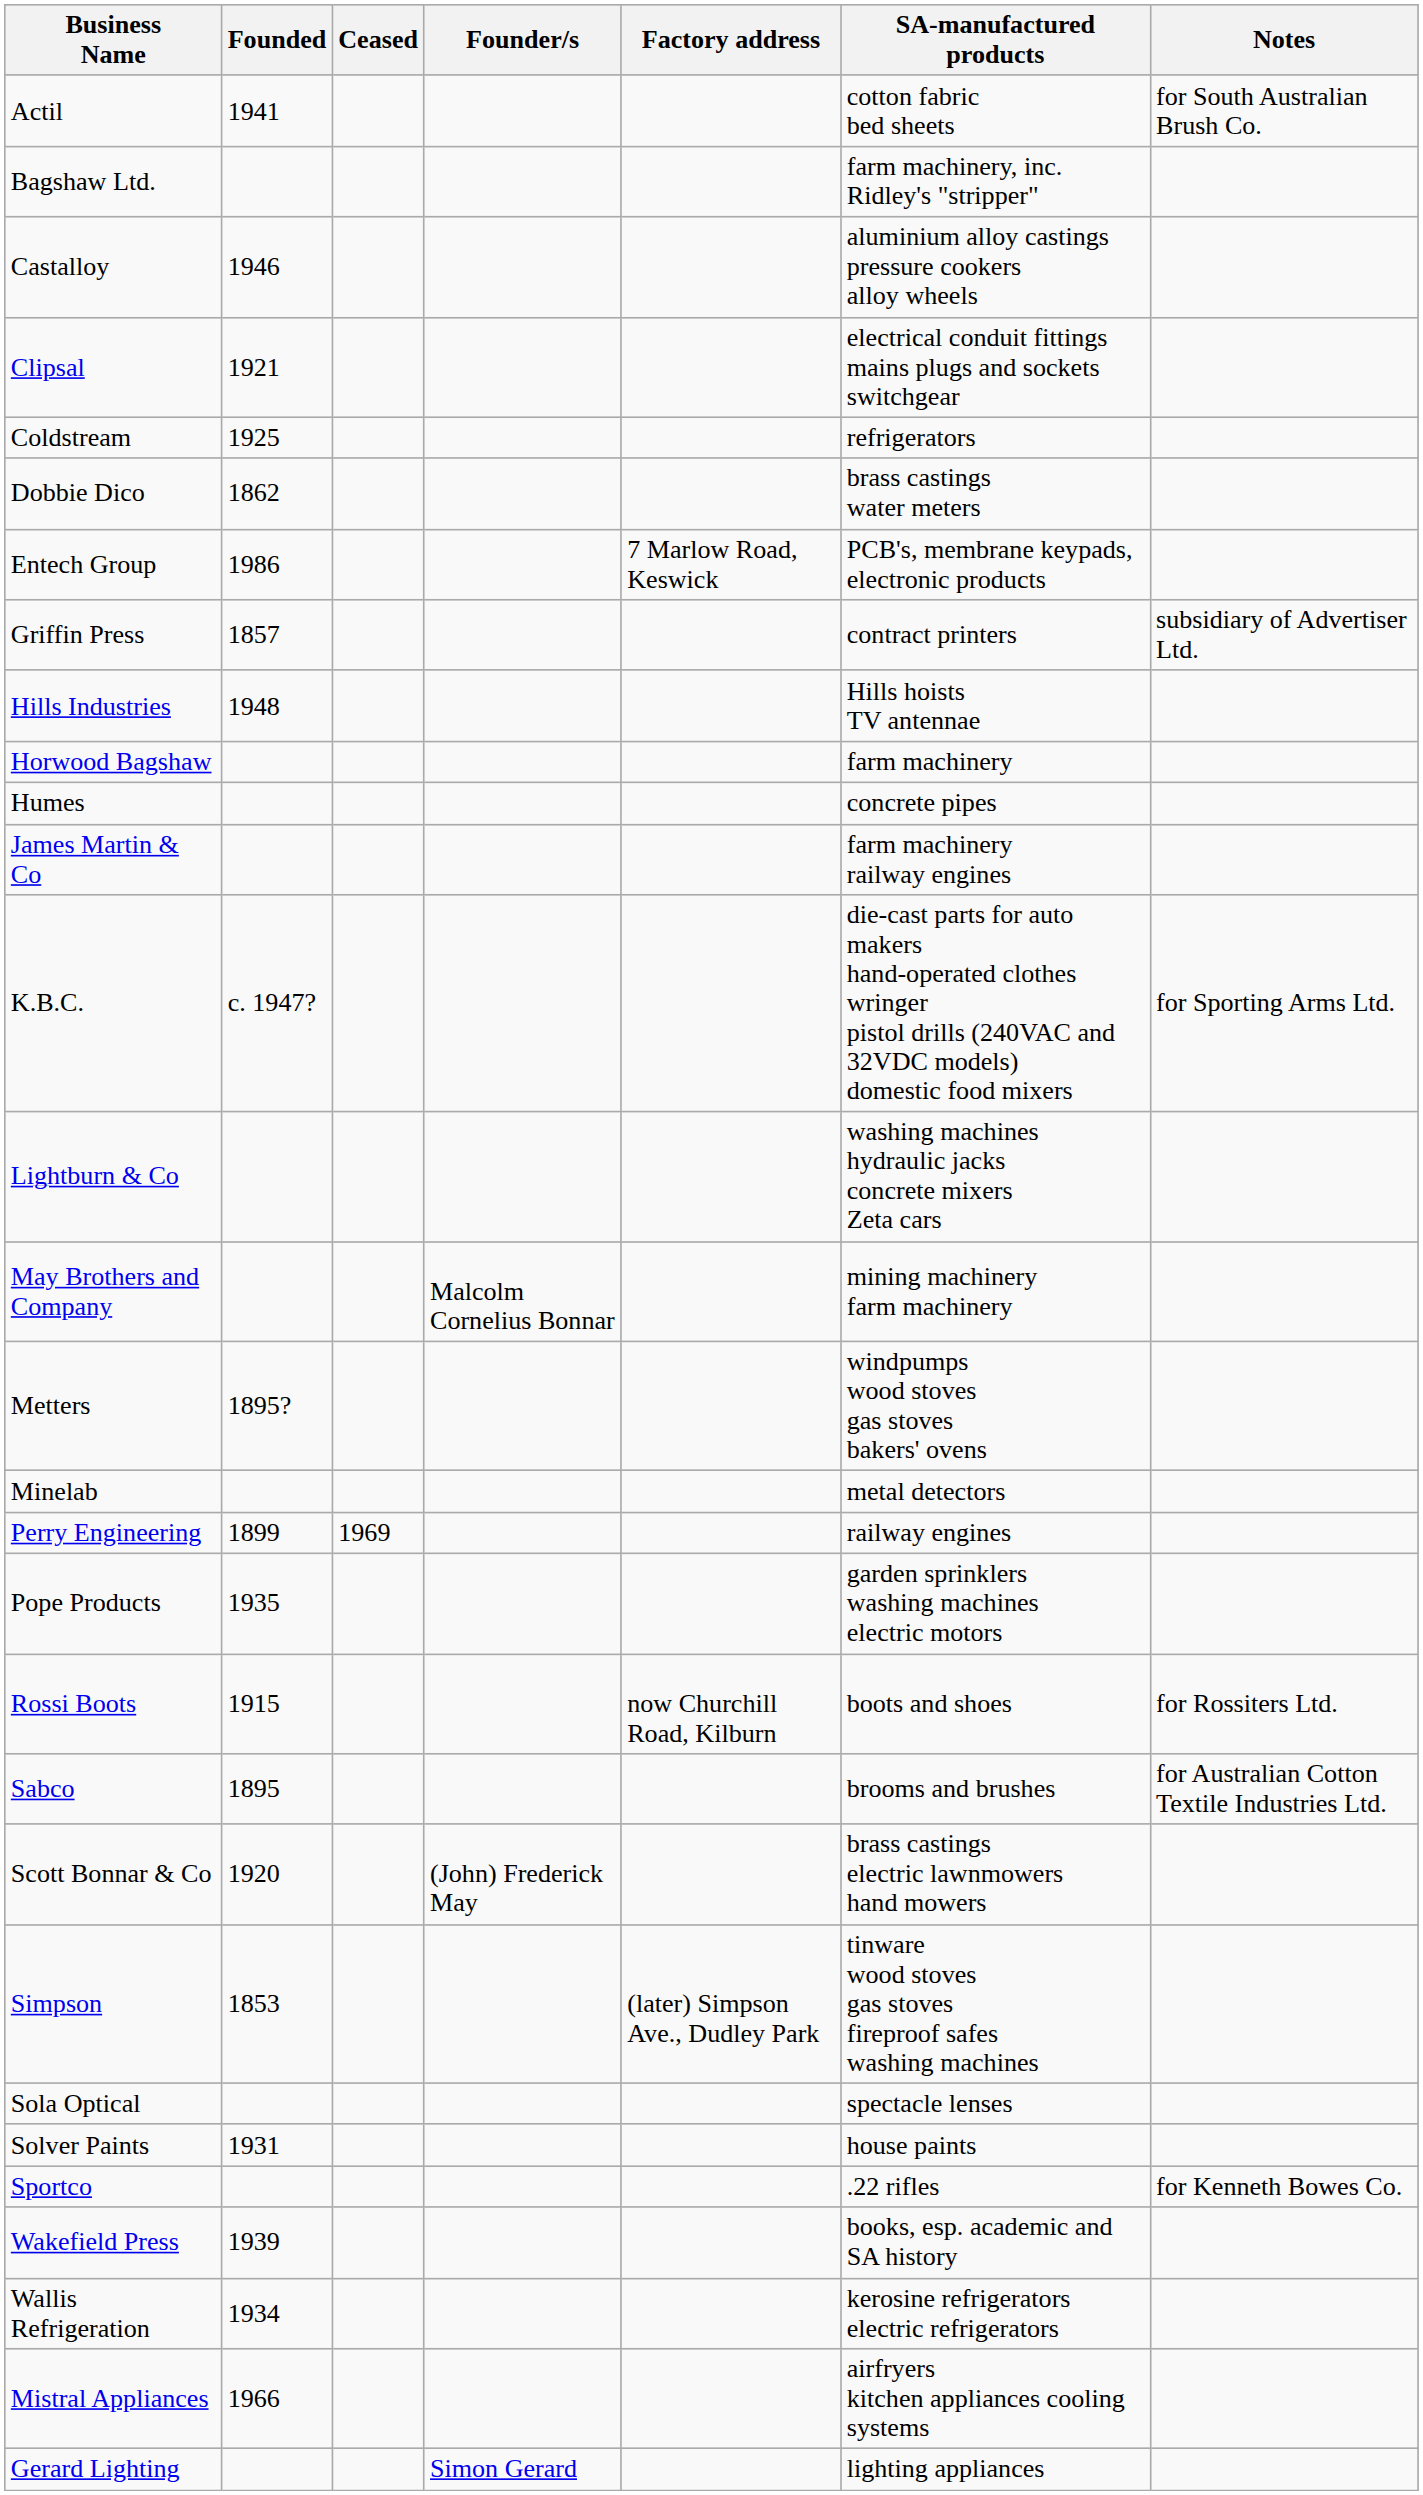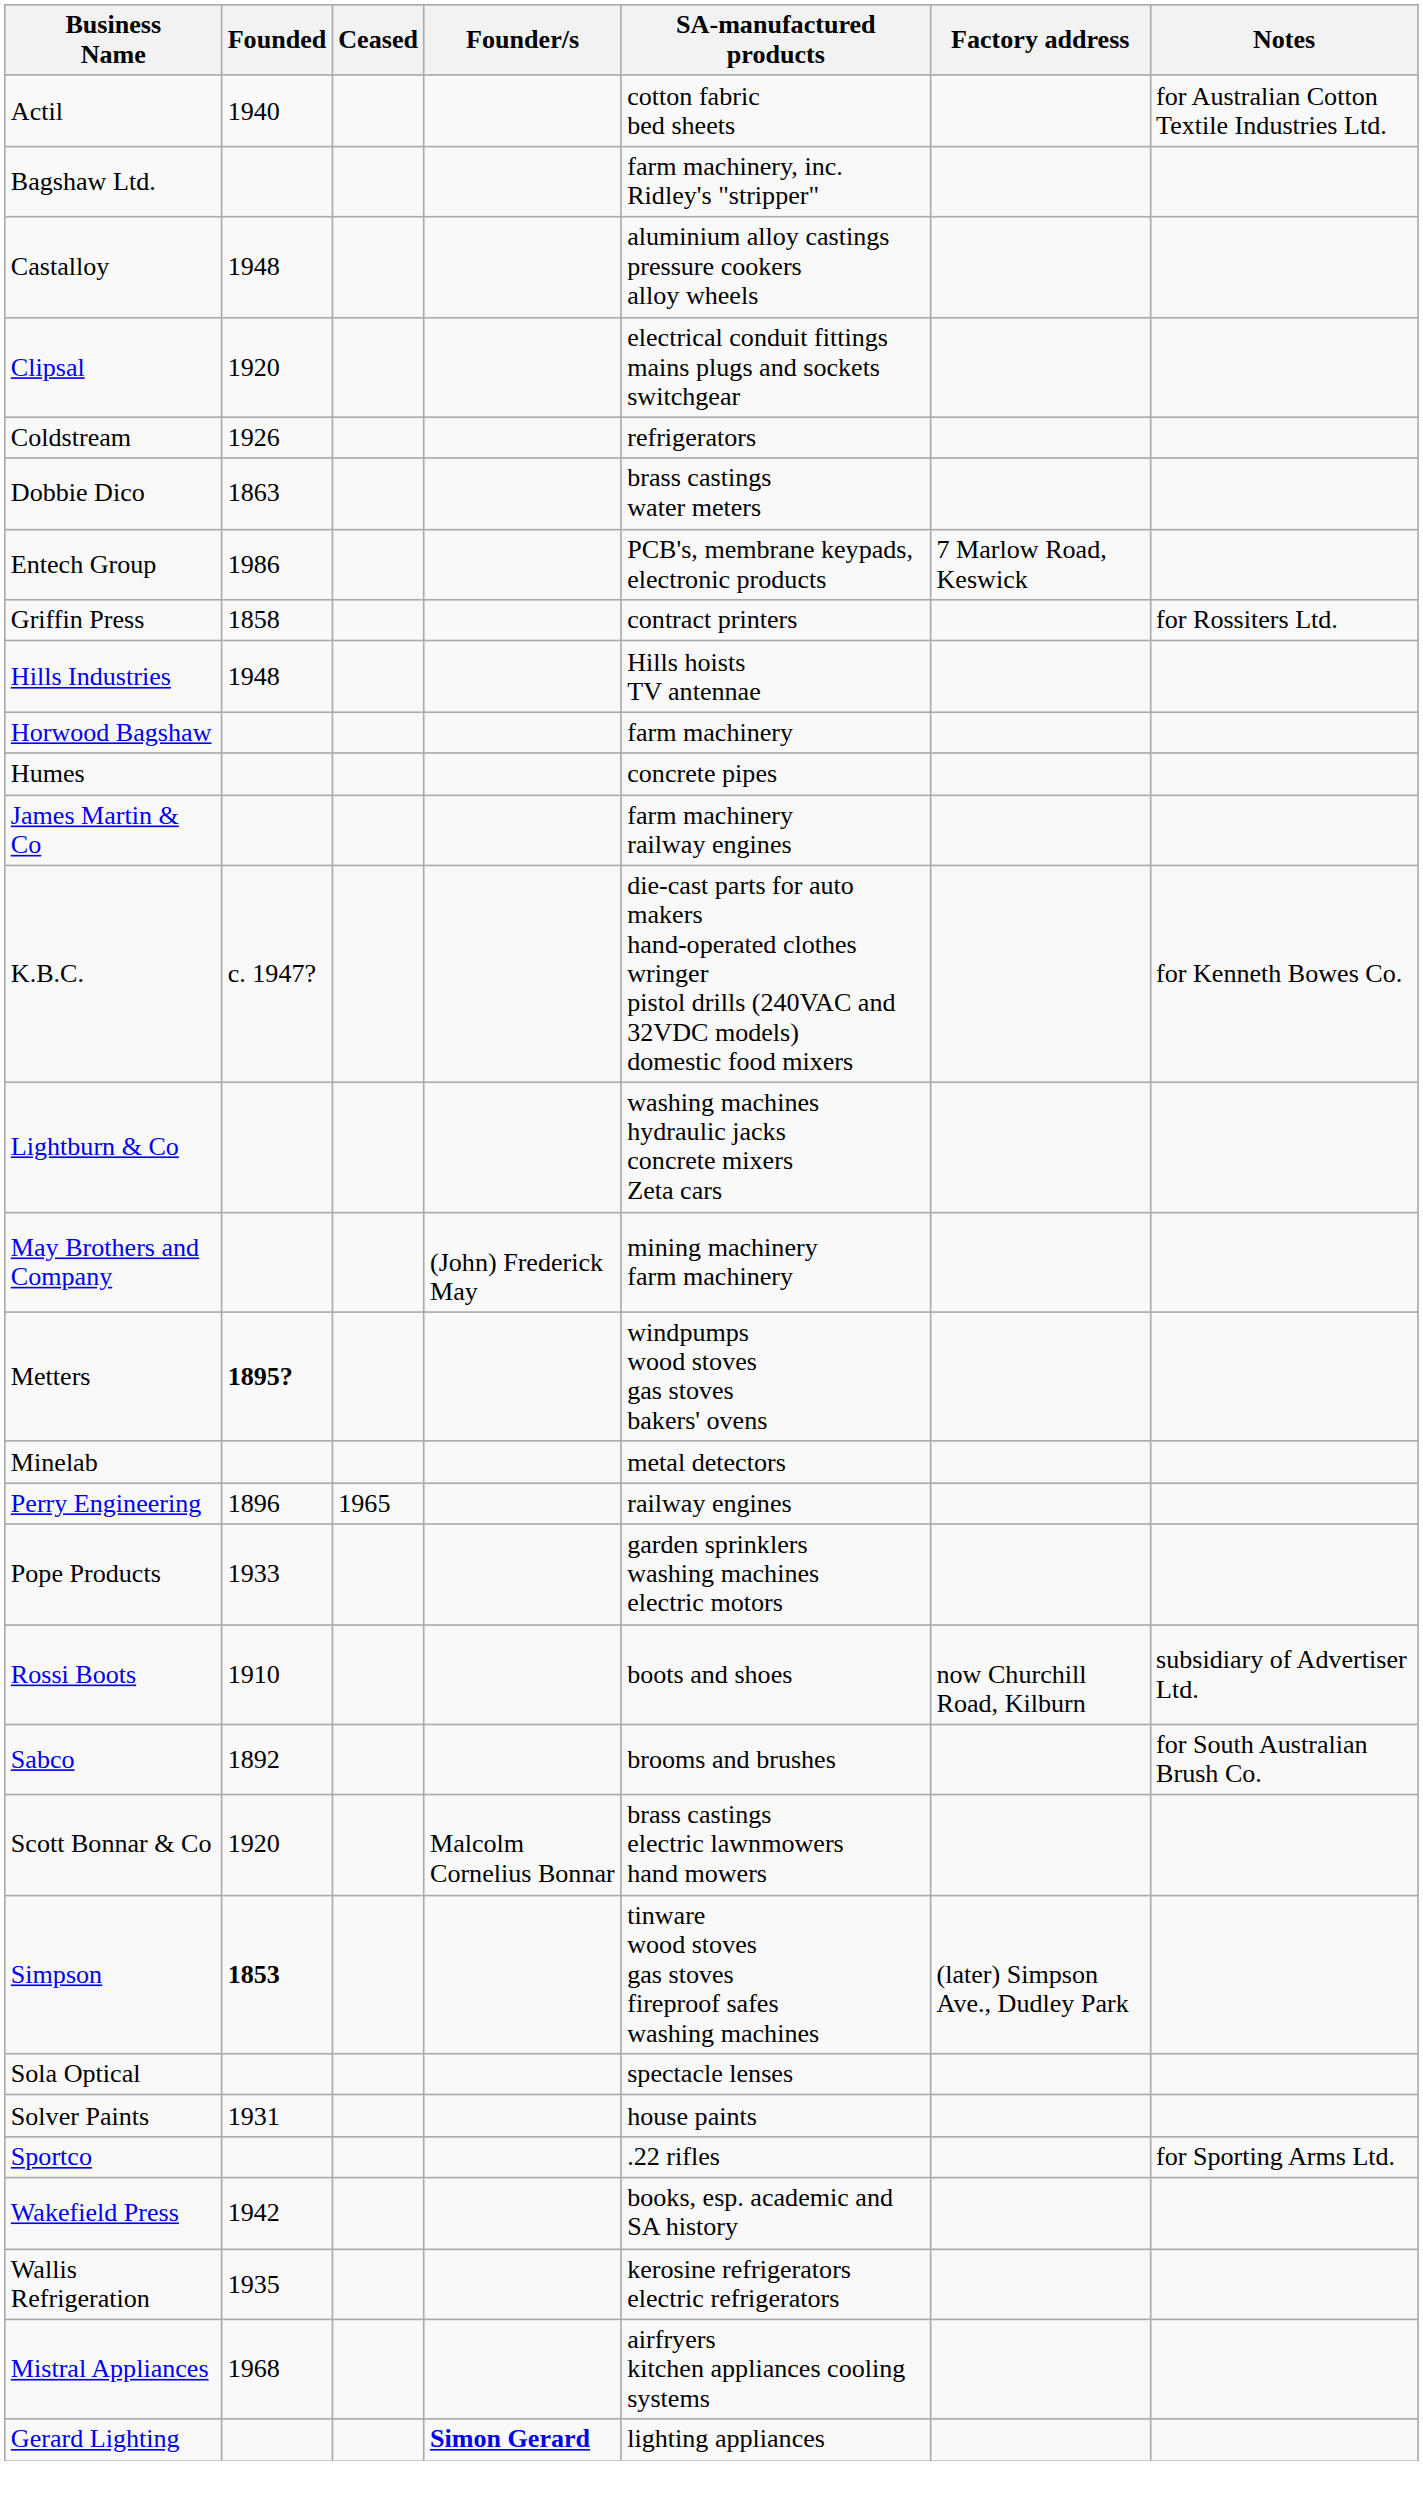columns swapped: (731, 39) <-> (995, 39)
(254, 110) 1941 -> (254, 110) 1940
(1262, 110) for South Australian Brush Co. -> (1271, 110) for Australian Cotton Textile Industries Ltd.
(254, 266) 1946 -> (254, 266) 1948
(254, 366) 1921 -> (254, 366) 1920
(254, 437) 1925 -> (254, 437) 1926
(254, 493) 1862 -> (254, 493) 1863
(254, 634) 1857 -> (254, 620) 1858
(1281, 634) subsidiary of Advertiser Ltd. -> (1247, 620) for Rossiters Ltd.
(1276, 1002) for Sporting Arms Ltd. -> (1279, 973) for Kenneth Bowes Co.
(522, 1305) Malcolm Cornelius Bonnar -> (517, 1276) (John) Frederick May
(260, 1405) normal -> (260, 1376) bold
(254, 1532) 1899 -> (254, 1503) 1896
(364, 1532) 1969 -> (364, 1503) 1965
(254, 1603) 1935 -> (254, 1573) 1933
(254, 1703) 1915 -> (254, 1673) 1910
(1247, 1703) for Rossiters Ltd. -> (1281, 1673) subsidiary of Advertiser Ltd.
(254, 1788) 1895 -> (254, 1759) 1892
(1271, 1788) for Australian Cotton Textile Industries Ltd. -> (1262, 1759) for South Australian Brush Co.
(517, 1888) (John) Frederick May -> (522, 1859) Malcolm Cornelius Bonnar
(254, 2003) normal -> (254, 1974) bold
(1279, 2186) for Kenneth Bowes Co. -> (1276, 2156) for Sporting Arms Ltd.
(254, 2242) 1939 -> (254, 2212) 1942
(254, 2312) 1934 -> (254, 2283) 1935
(254, 2398) 1966 -> (254, 2368) 1968
(504, 2468) normal -> (510, 2439) bold
